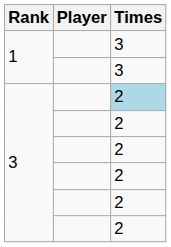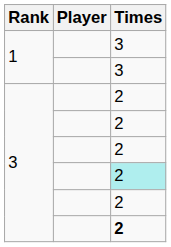(119, 96) lightblue background -> (119, 96) no background
(119, 176) no background -> (119, 176) paleturquoise background
(119, 228) normal -> (119, 228) bold
